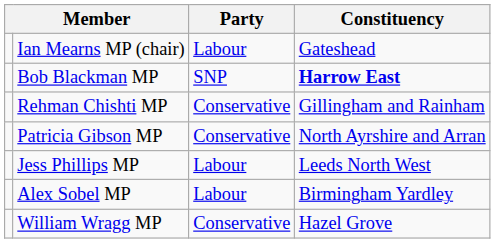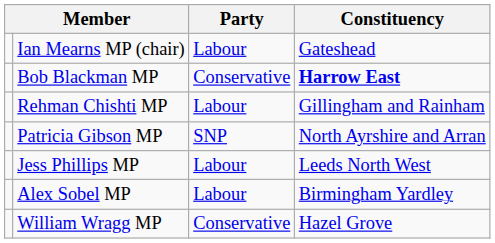(210, 77) SNP -> (242, 77) Conservative
(242, 106) Conservative -> (220, 106) Labour
(242, 135) Conservative -> (210, 135) SNP
